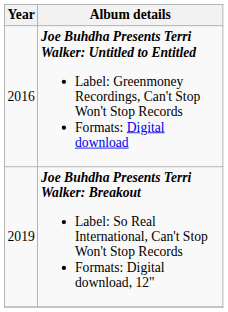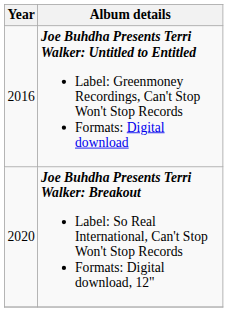(21, 236) 2019 -> (21, 236) 2020
